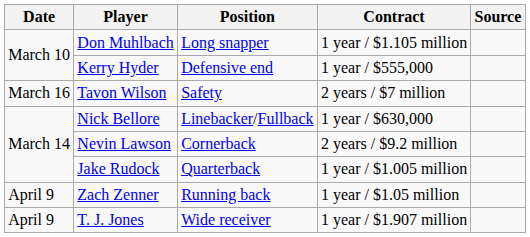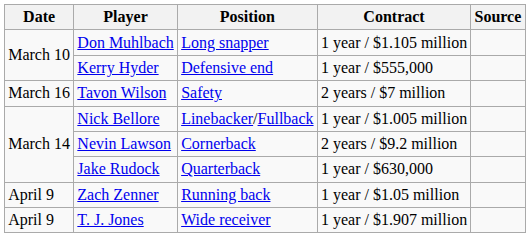(377, 118) 1 year / $630,000 -> (394, 118) 1 year / $1.005 million
(394, 169) 1 year / $1.005 million -> (377, 169) 1 year / $630,000
